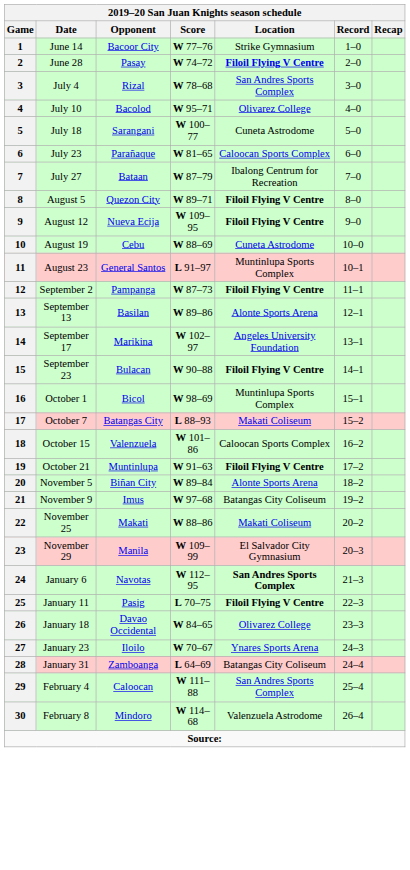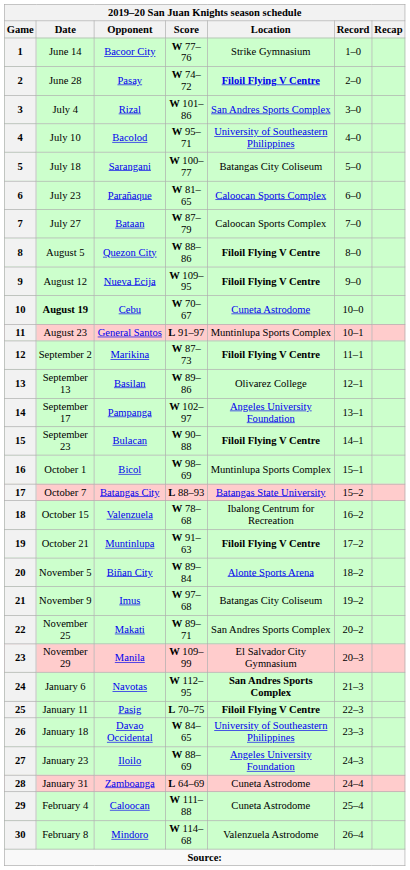(193, 85) W 78–68 -> (186, 109) W 101–86
(275, 108) Olivarez College -> (271, 138) University of Southeastern Philippines
(275, 131) Cuneta Astrodome -> (271, 166) Batangas City Coliseum
(275, 176) Ibalong Centrum for Recreation -> (271, 224) Caloocan Sports Complex
(193, 199) W 89–71 -> (186, 252) W 88–86
(66, 244) normal -> (65, 309) bold
(193, 244) W 88–69 -> (186, 309) W 70–67
(133, 289) Pampanga -> (130, 355) Marikina
(275, 312) Alonte Sports Arena -> (271, 383) Olivarez College
(133, 341) Marikina -> (130, 412) Pampanga
(275, 421) Makati Coliseum -> (271, 492) Batangas State University
(193, 443) W 101–86 -> (186, 515) W 78–68
(275, 443) Caloocan Sports Complex -> (271, 515) Ibalong Centrum for Recreation
(193, 522) W 88–86 -> (186, 629) W 89–71
(275, 522) Makati Coliseum -> (271, 629) San Andres Sports Complex
(275, 625) Olivarez College -> (271, 732) University of Southeastern Philippines
(193, 648) W 70–67 -> (186, 760) W 88–69
(275, 648) Ynares Sports Arena -> (271, 760) Angeles University Foundation
(275, 664) Batangas City Coliseum -> (271, 783) Cuneta Astrodome
(275, 687) San Andres Sports Complex -> (271, 806) Cuneta Astrodome
